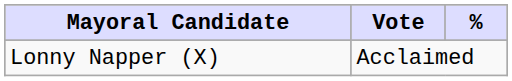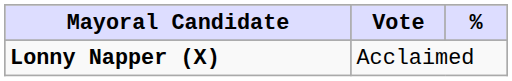(115, 58) normal -> (115, 58) bold
